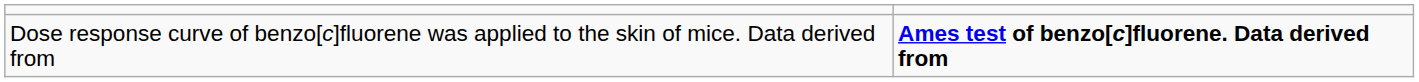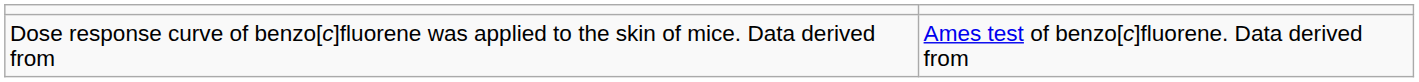(1134, 45) bold -> (1143, 45) normal
